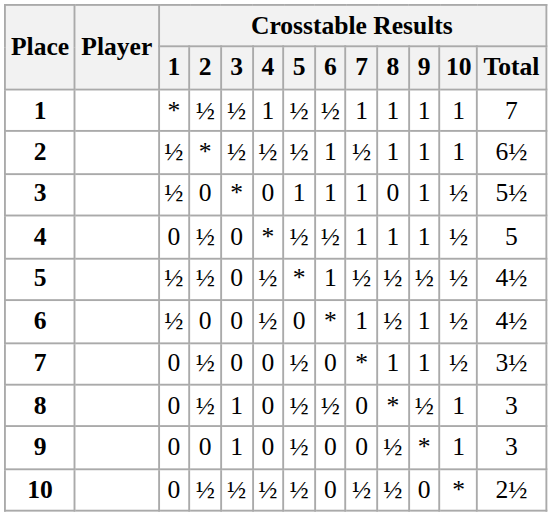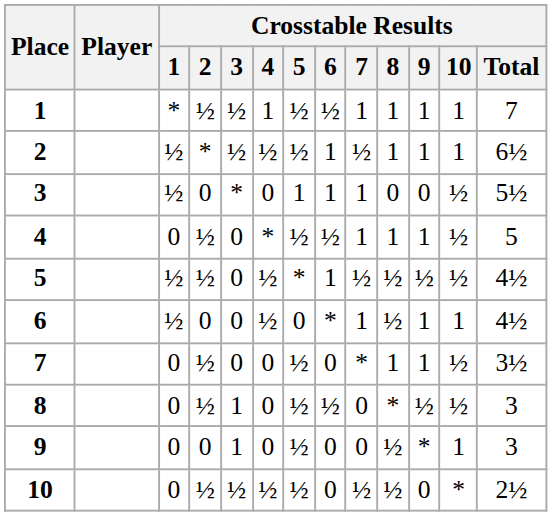(424, 193) 1 -> (424, 193) 0
(459, 320) ½ -> (459, 320) 1
(459, 404) 1 -> (459, 404) ½
